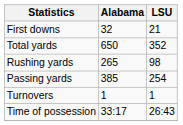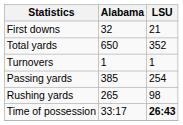rows swapped: (40, 62) <-> (30, 95)
(162, 112) normal -> (162, 112) bold
